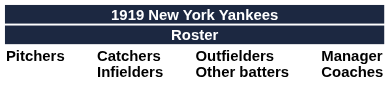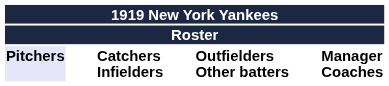(35, 55) no background -> (35, 55) lavender background
